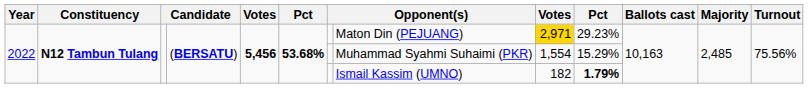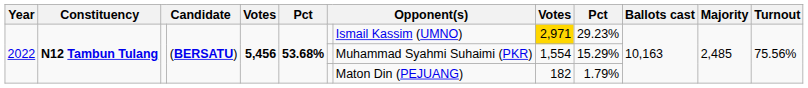(399, 34) Maton Din (PEJUANG) -> (399, 34) Ismail Kassim (UMNO)
(399, 73) Ismail Kassim (UMNO) -> (399, 73) Maton Din (PEJUANG)
(602, 73) bold -> (602, 73) normal
